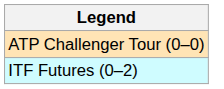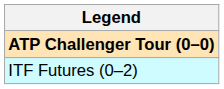(106, 44) normal -> (111, 44) bold
